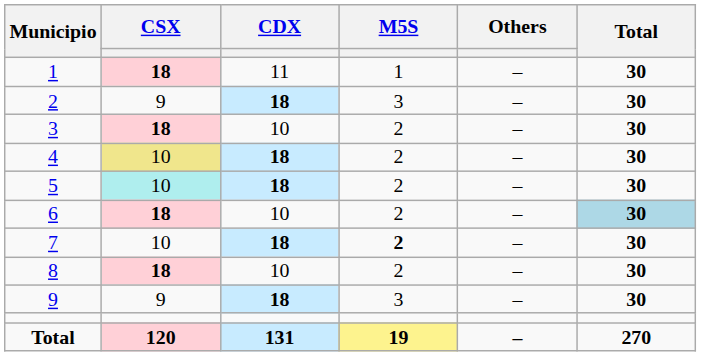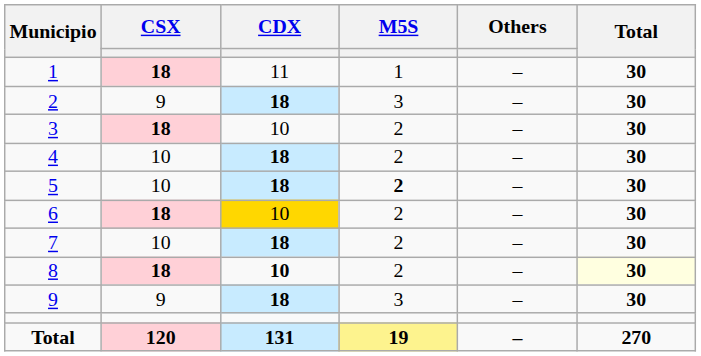(161, 157) khaki background -> (161, 157) no background
(161, 185) paleturquoise background -> (161, 185) no background
(398, 185) normal -> (398, 185) bold
(280, 214) no background -> (280, 214) gold background
(636, 214) lightblue background -> (636, 214) no background
(398, 242) bold -> (398, 242) normal
(280, 270) normal -> (280, 270) bold
(636, 270) no background -> (636, 270) lightyellow background
